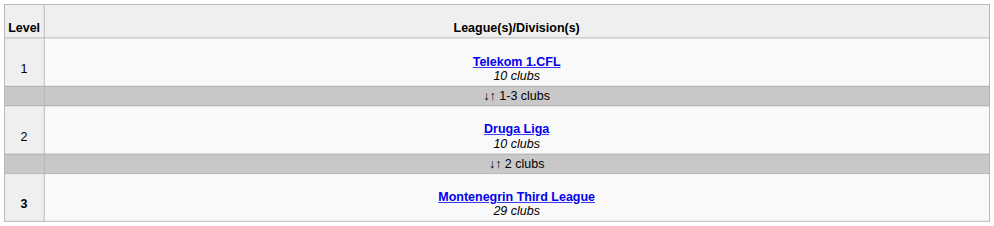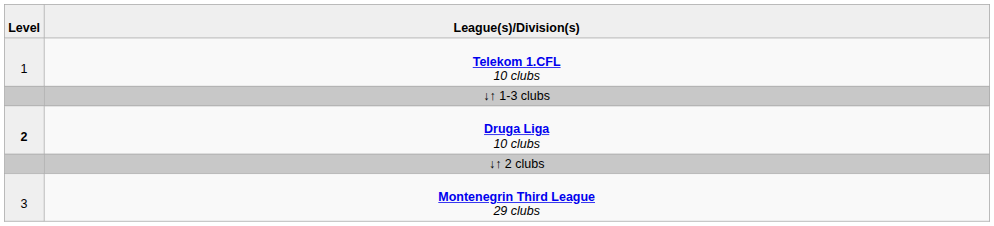(24, 136) normal -> (24, 136) bold
(24, 204) bold -> (24, 204) normal
